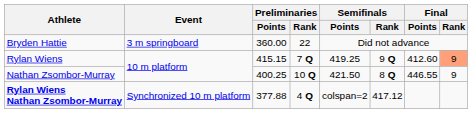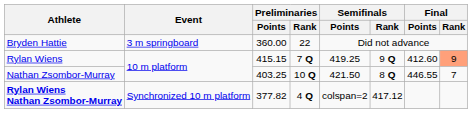(271, 74) 400.25 -> (271, 74) 403.25
(454, 74) 9 -> (454, 74) 7
(271, 96) 377.88 -> (271, 96) 377.82
